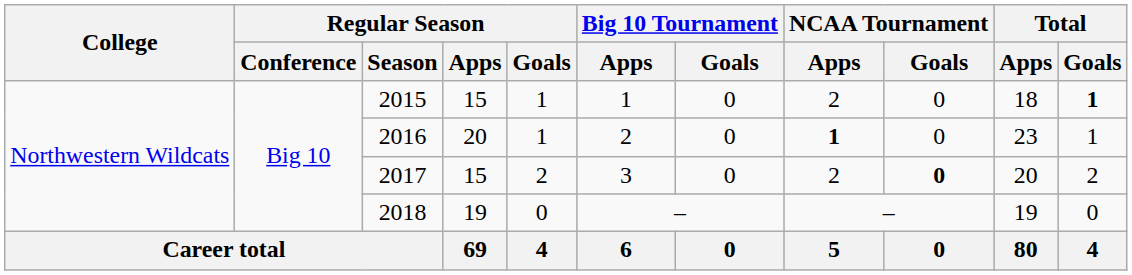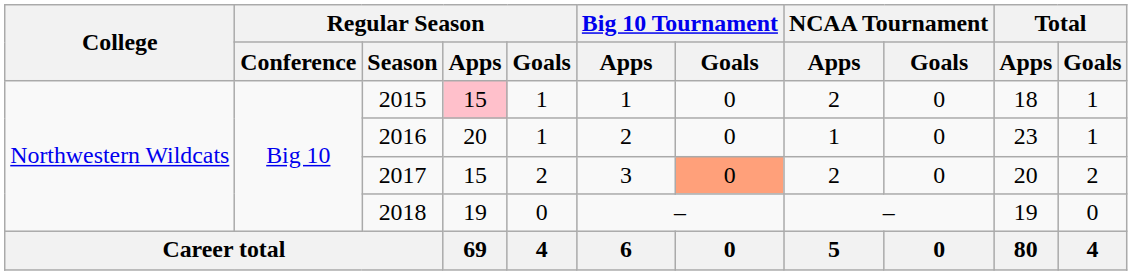(475, 99) no background -> (475, 99) pink background
(1092, 99) bold -> (1092, 99) normal
(834, 136) bold -> (834, 136) normal
(730, 174) no background -> (730, 174) lightsalmon background
(939, 174) bold -> (939, 174) normal
